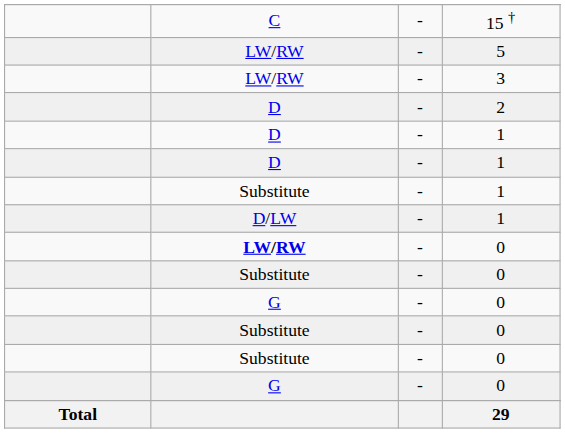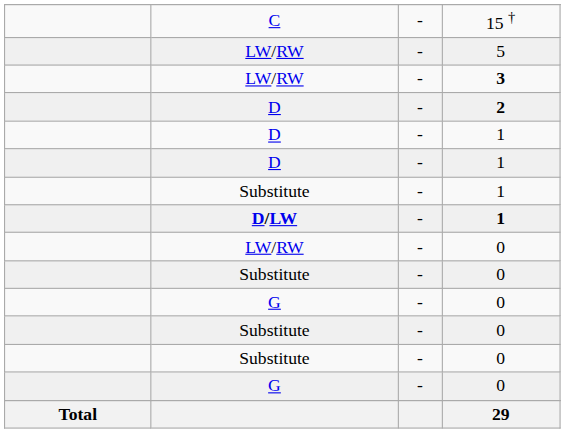(501, 79) normal -> (501, 79) bold
(501, 106) normal -> (501, 106) bold
(274, 218) normal -> (274, 218) bold
(501, 218) normal -> (501, 218) bold
(274, 246) bold -> (274, 246) normal
